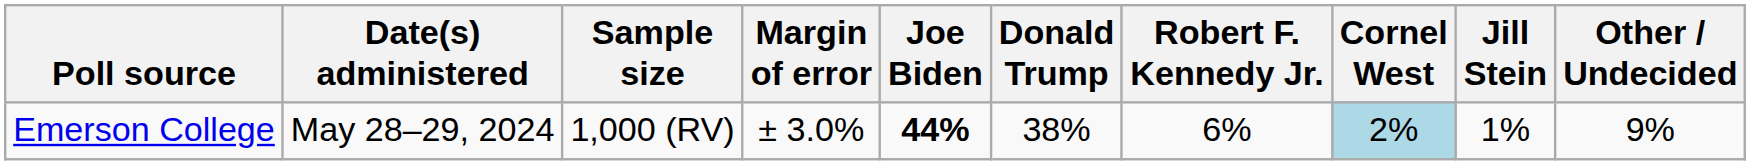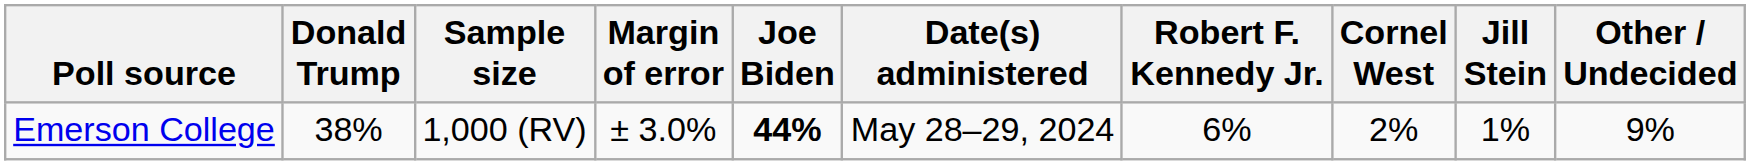columns swapped: (423, 53) <-> (1057, 53)
(1394, 129) lightblue background -> (1394, 129) no background
